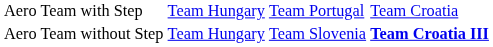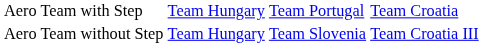(430, 33) bold -> (424, 33) normal
